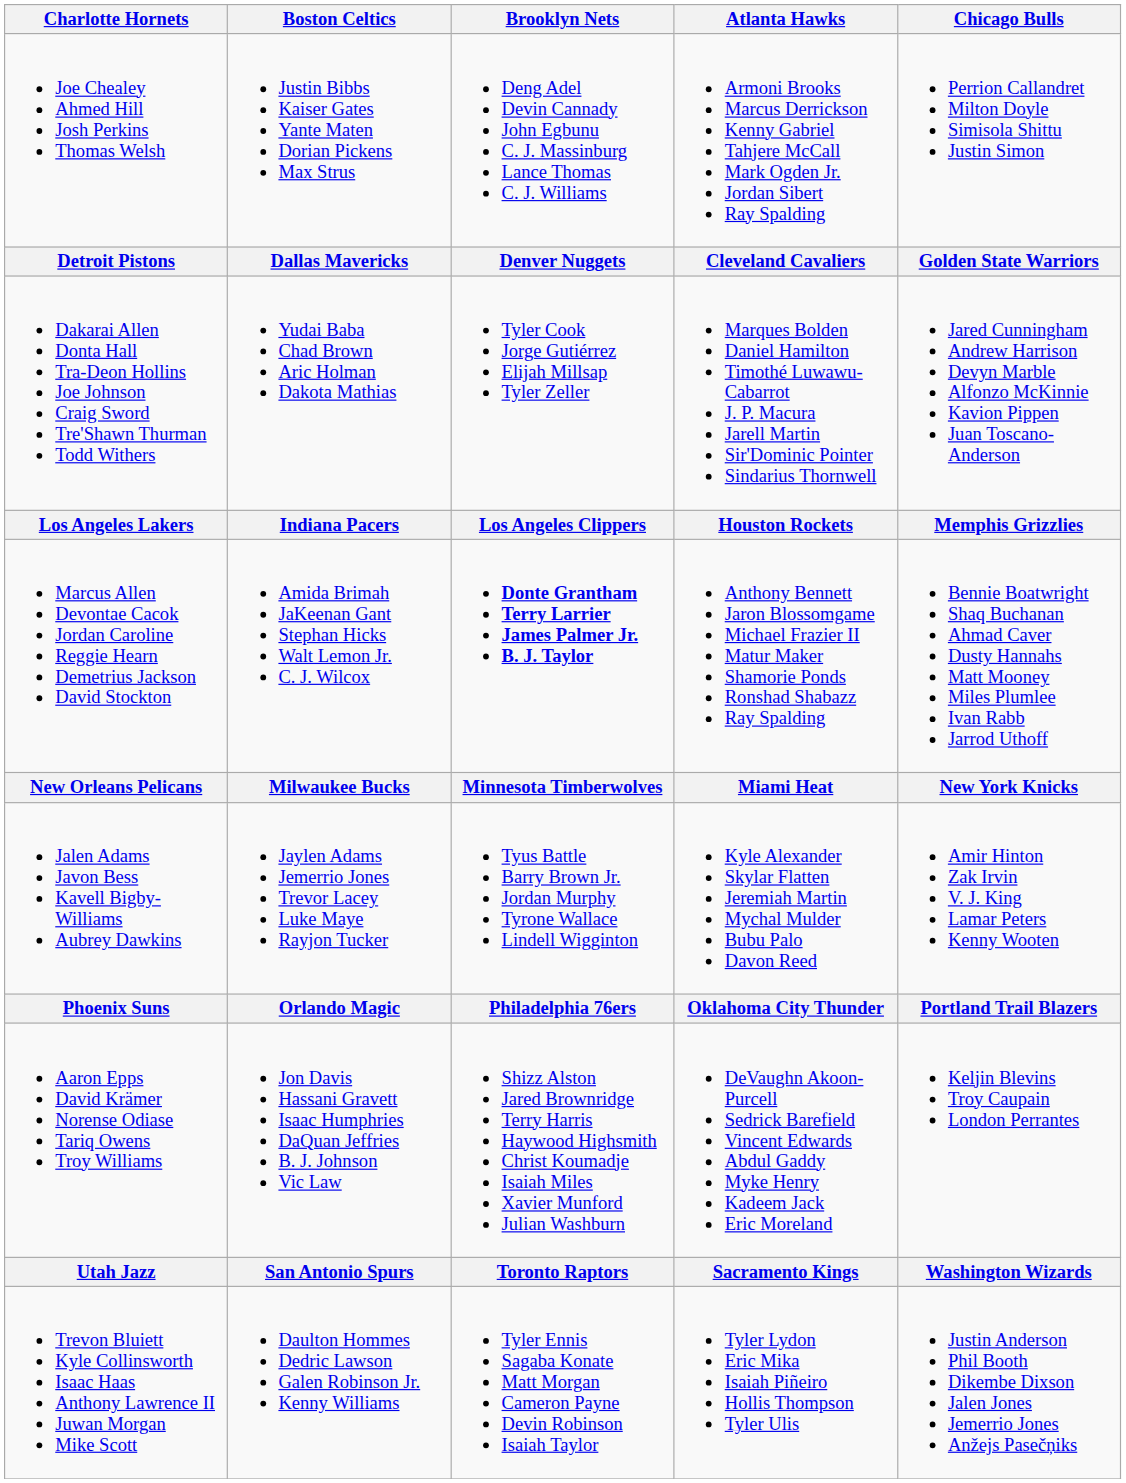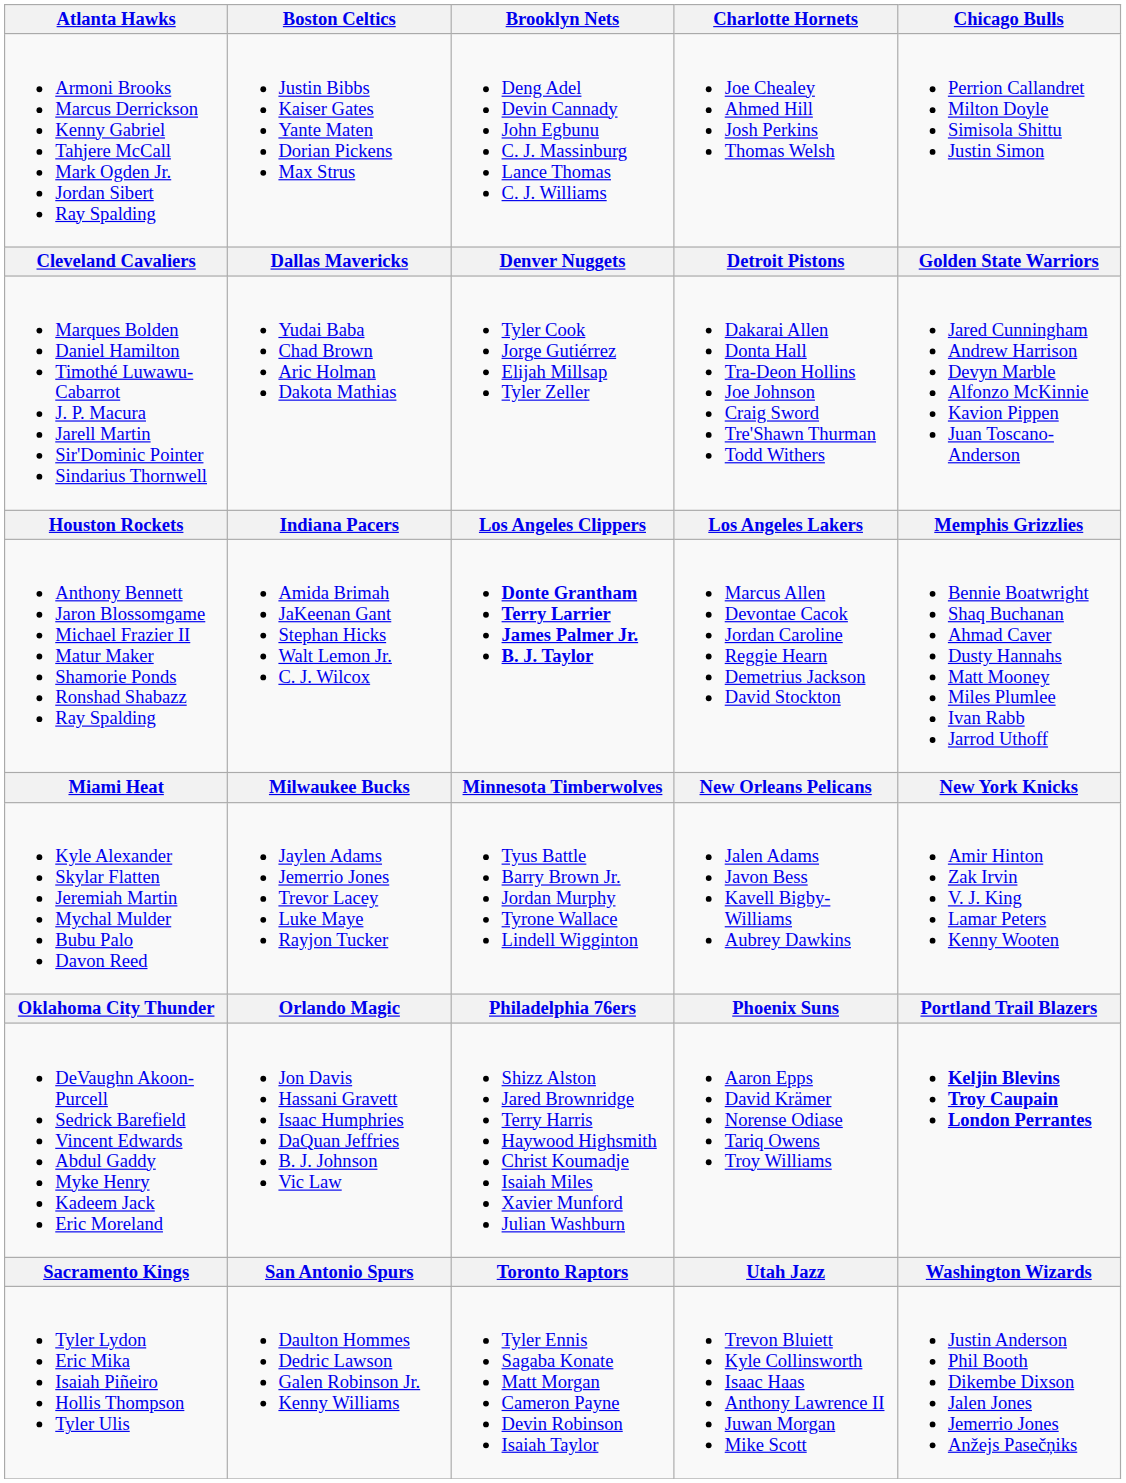columns swapped: (786, 19) <-> (116, 19)
(1009, 1099) normal -> (1009, 1099) bold
